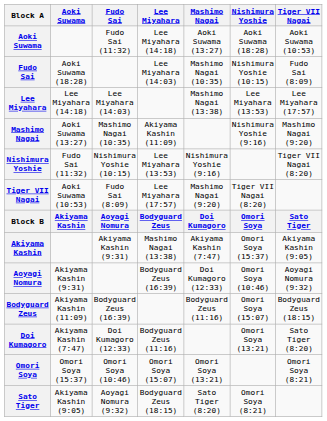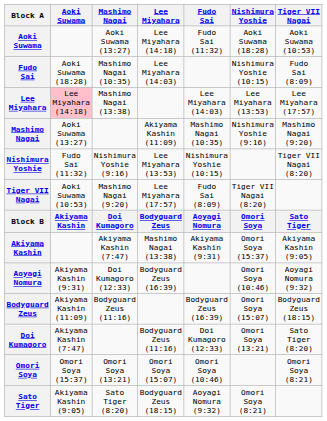columns swapped: (115, 15) <-> (207, 15)
(71, 103) no background -> (71, 103) pink background
